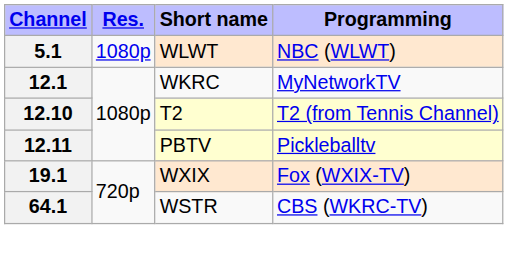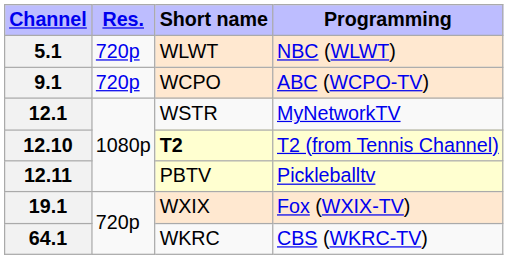(123, 51) 1080p -> (118, 51) 720p
+ row: (48, 82)
(190, 82) WKRC -> (189, 113) WSTR
(171, 113) normal -> (171, 144) bold
(189, 207) WSTR -> (190, 238) WKRC
